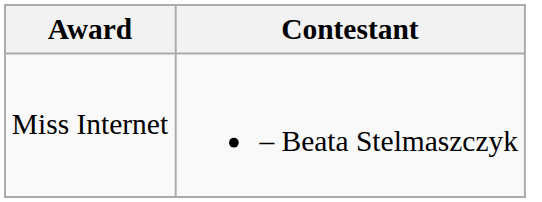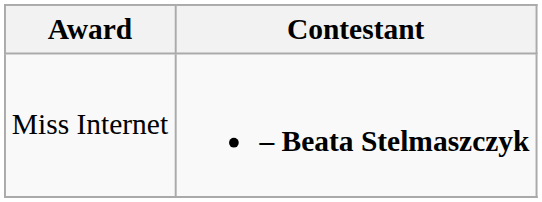(350, 142) normal -> (356, 142) bold
